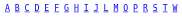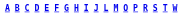(91, 8) normal -> (91, 8) bold
